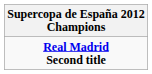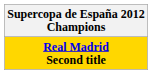(76, 53) no background -> (76, 53) gold background
